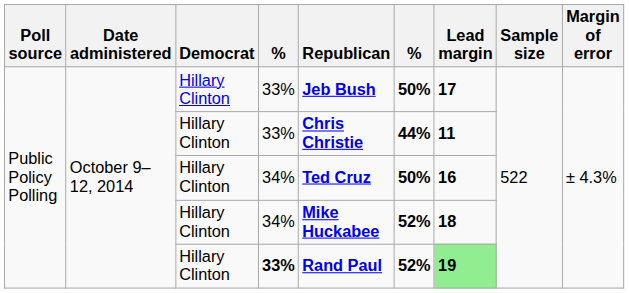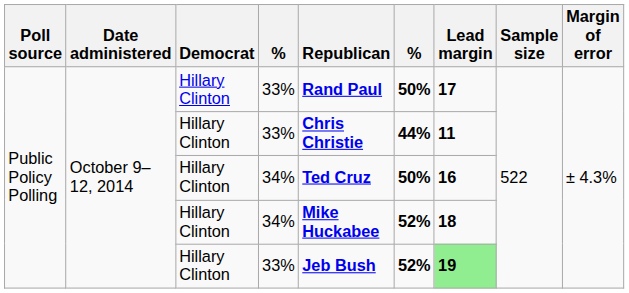(339, 89) Jeb Bush -> (342, 89) Rand Paul
(278, 266) bold -> (278, 266) normal
(342, 266) Rand Paul -> (339, 266) Jeb Bush
